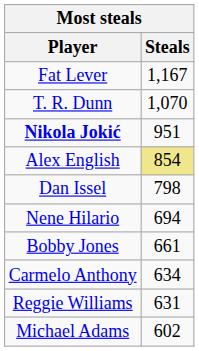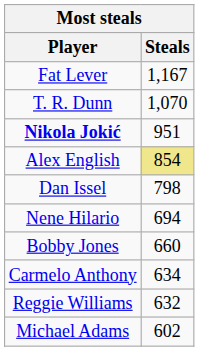(167, 246) 661 -> (167, 246) 660
(167, 302) 631 -> (167, 302) 632
